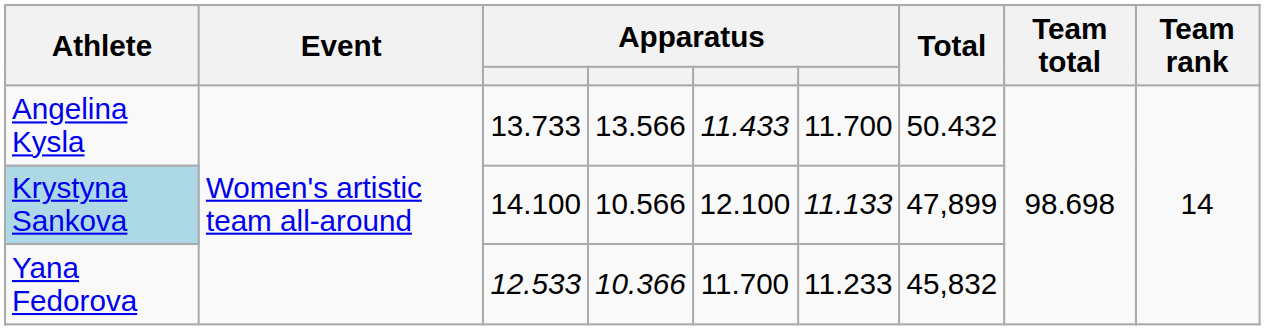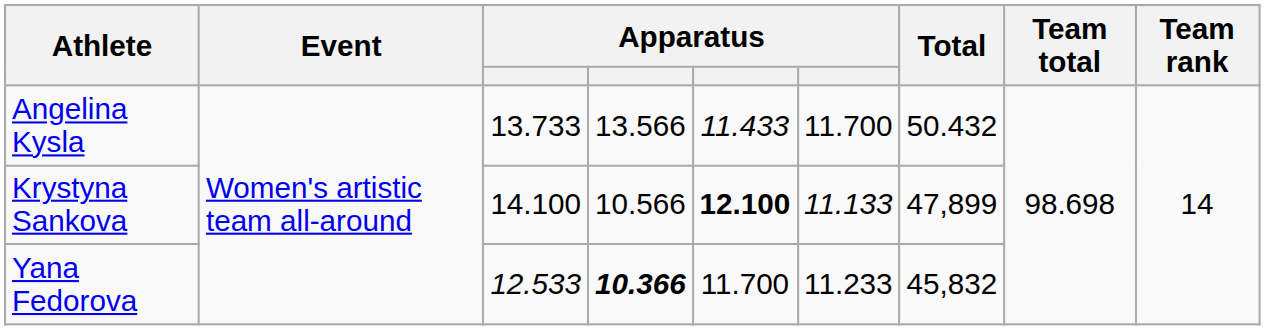(70, 205) lightblue background -> (70, 205) no background
(745, 205) normal -> (745, 205) bold
(640, 285) normal -> (640, 285) bold
